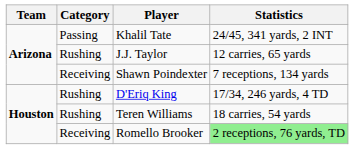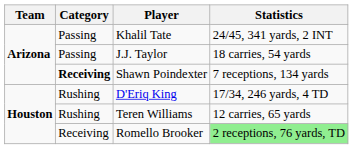(80, 54) Rushing -> (77, 54) Passing
(262, 54) 12 carries, 65 yards -> (262, 54) 18 carries, 54 yards
(85, 74) normal -> (84, 74) bold
(262, 113) 18 carries, 54 yards -> (262, 113) 12 carries, 65 yards
